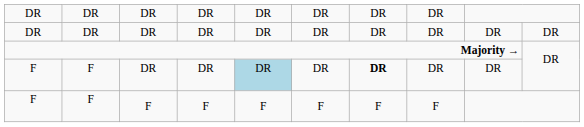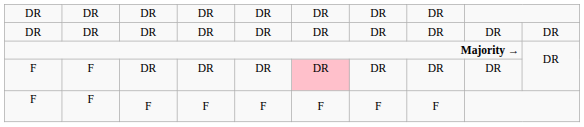(263, 68) lightblue background -> (263, 68) no background
(321, 68) no background -> (321, 68) pink background
(378, 68) bold -> (378, 68) normal
